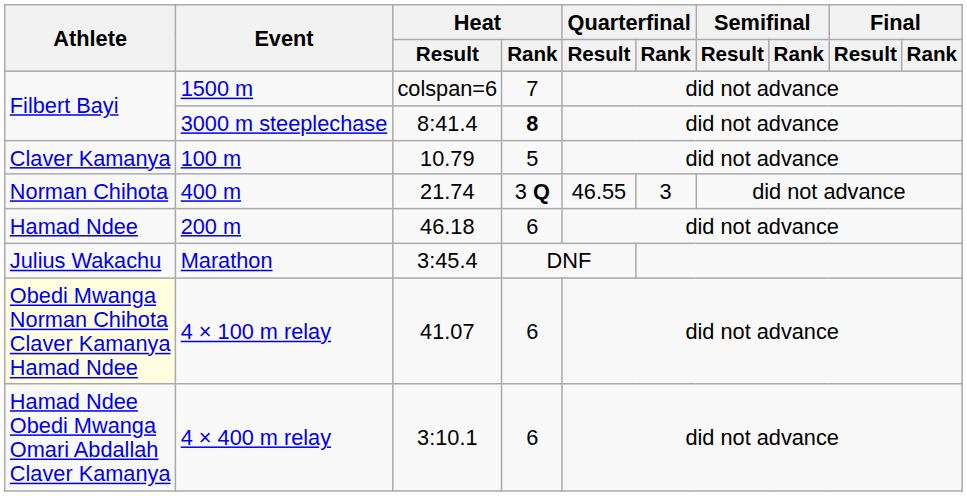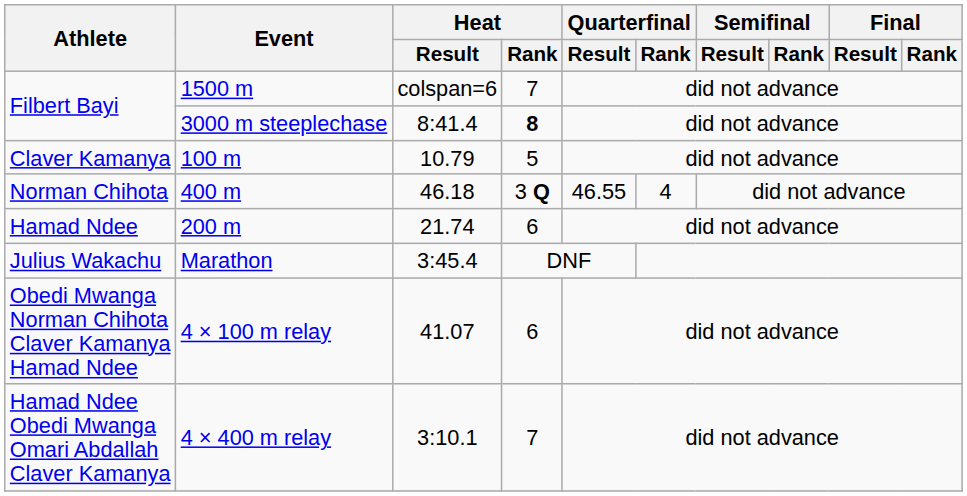(447, 192) 21.74 -> (447, 192) 46.18
(666, 192) 3 -> (666, 192) 4
(447, 227) 46.18 -> (447, 227) 21.74
(90, 331) lightyellow background -> (90, 331) no background
(532, 438) 6 -> (532, 438) 7
